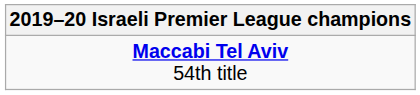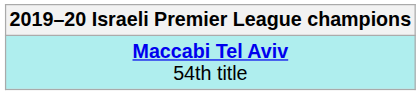(210, 62) no background -> (210, 62) paleturquoise background
